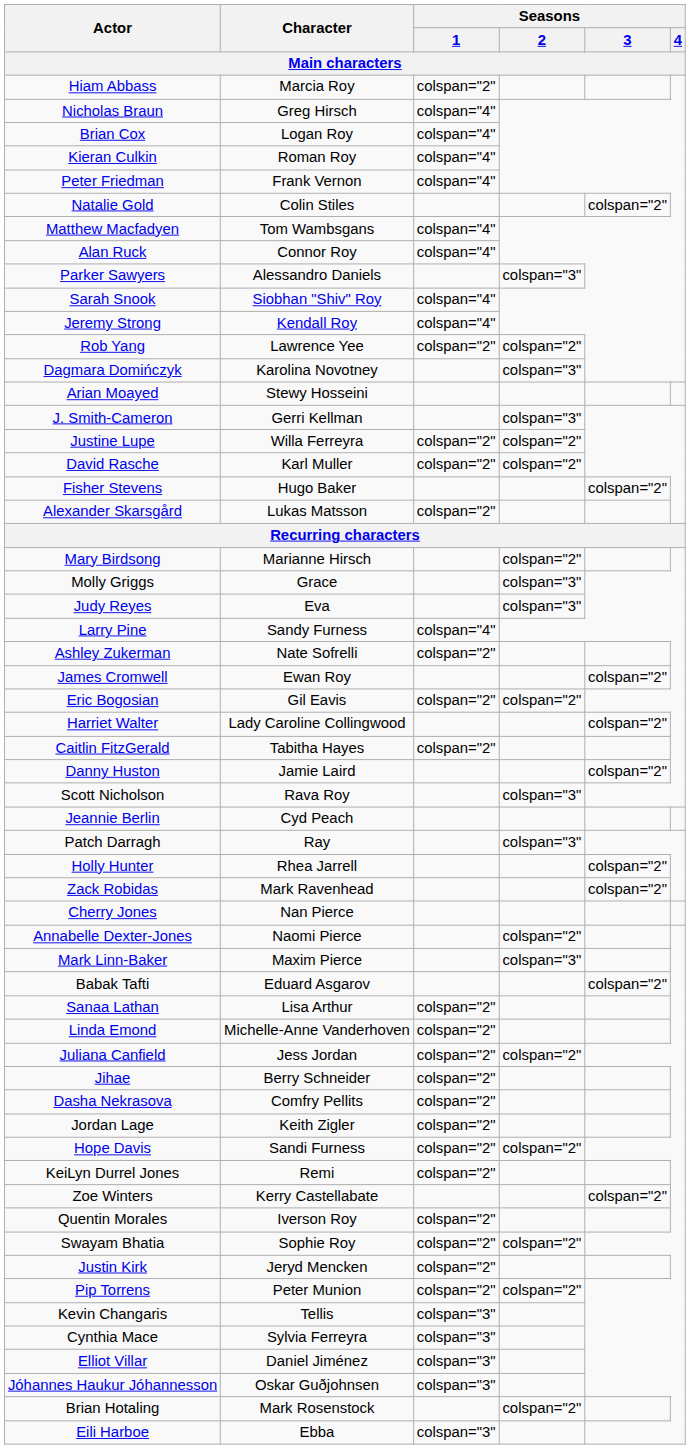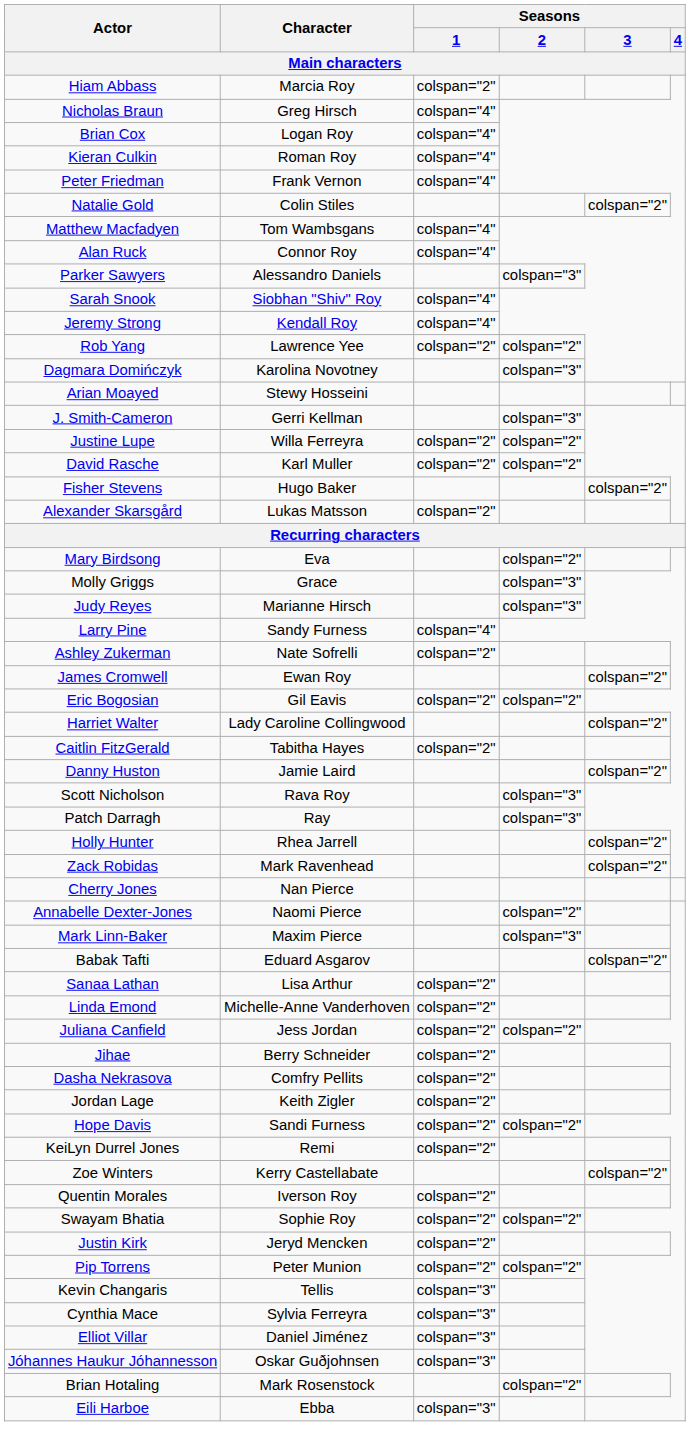(317, 559) Marianne Hirsch -> (317, 559) Eva
(317, 606) Eva -> (317, 606) Marianne Hirsch
- row: (113, 818)
